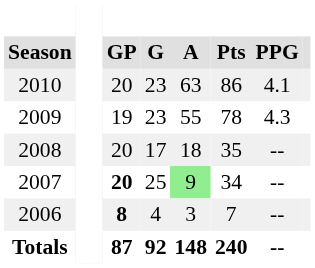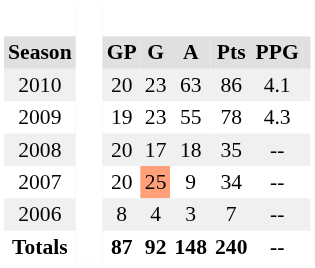(122, 182) bold -> (122, 182) normal
(156, 182) no background -> (156, 182) lightsalmon background
(191, 182) lightgreen background -> (191, 182) no background
(122, 214) bold -> (122, 214) normal
